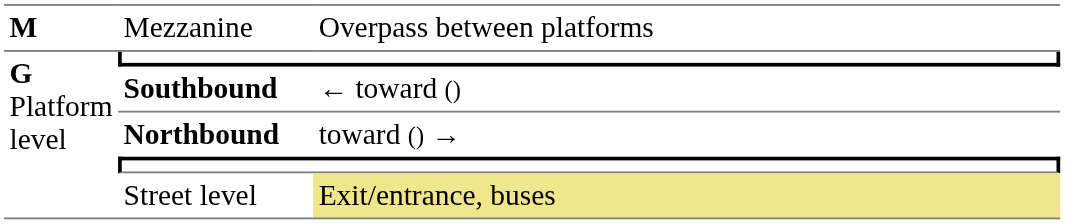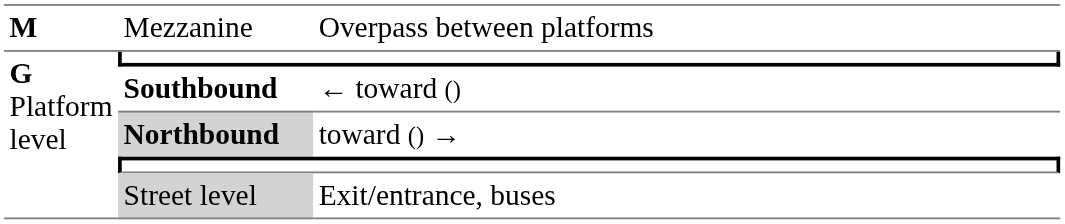(201, 134) no background -> (201, 134) lightgrey background
(190, 194) no background -> (190, 194) lightgrey background
(437, 194) khaki background -> (437, 194) no background
